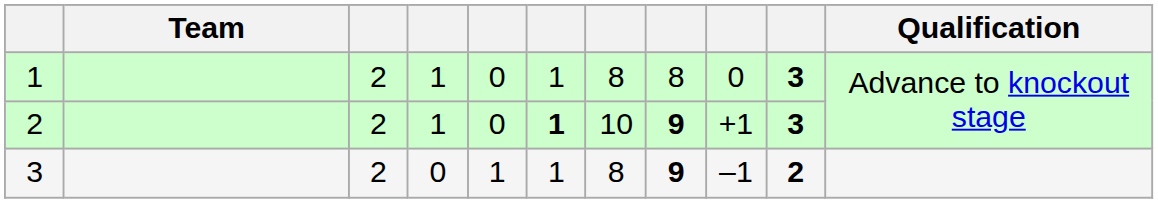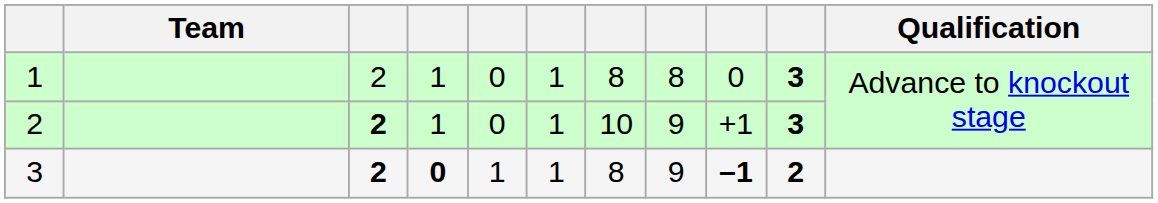(379, 124) normal -> (379, 124) bold
(556, 124) bold -> (556, 124) normal
(676, 124) bold -> (676, 124) normal
(379, 172) normal -> (379, 172) bold
(438, 172) normal -> (438, 172) bold
(676, 172) bold -> (676, 172) normal
(736, 172) normal -> (736, 172) bold
